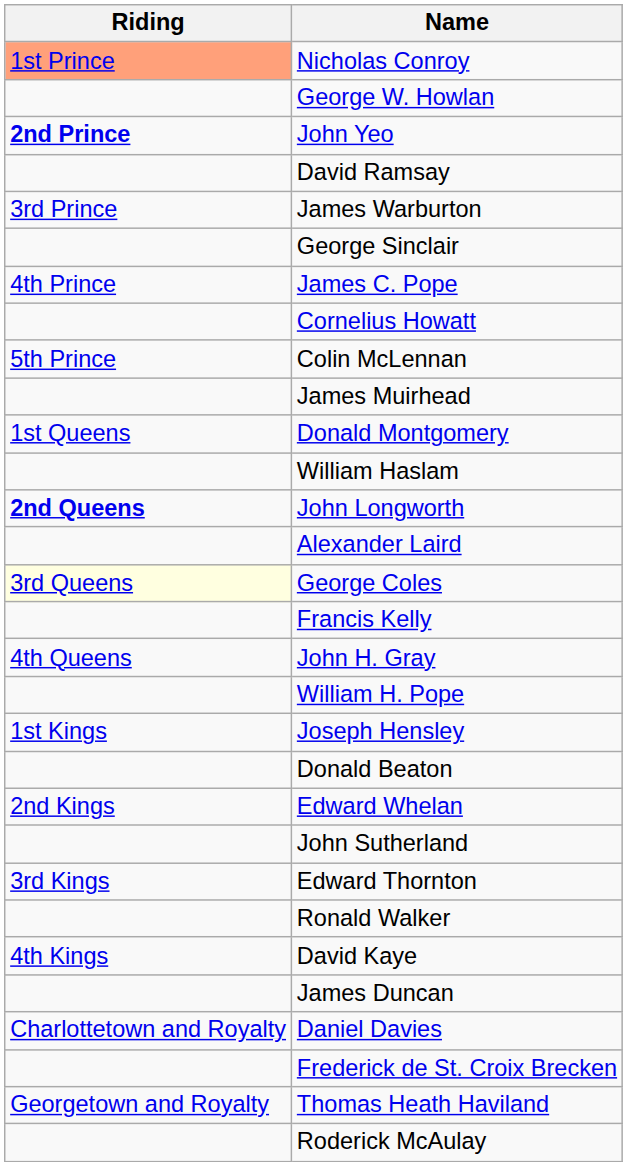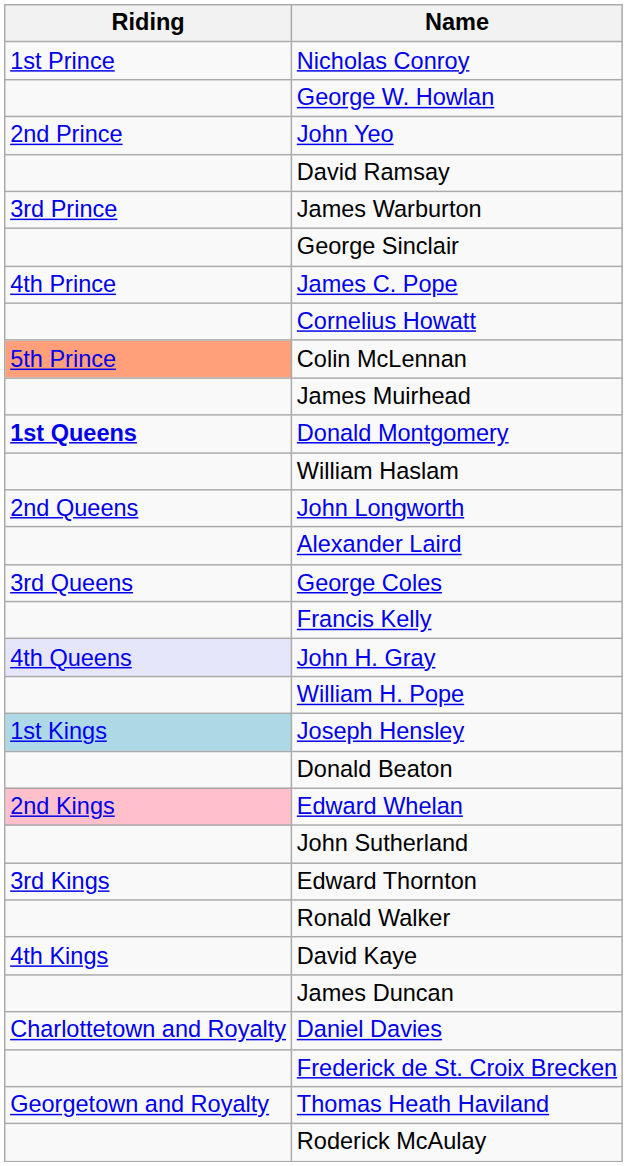(62, 60) lightsalmon background -> (62, 60) no background
(70, 135) bold -> (66, 135) normal
(63, 358) no background -> (63, 358) lightsalmon background
(70, 433) normal -> (74, 433) bold
(77, 508) bold -> (74, 508) normal
(72, 582) lightyellow background -> (72, 582) no background
(71, 657) no background -> (71, 657) lavender background
(59, 731) no background -> (59, 731) lightblue background
(62, 806) no background -> (62, 806) pink background
